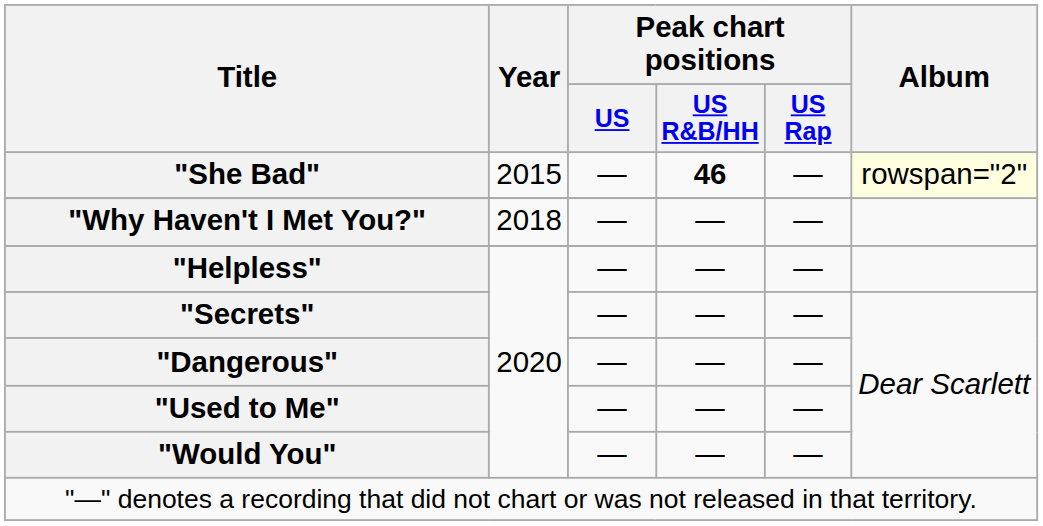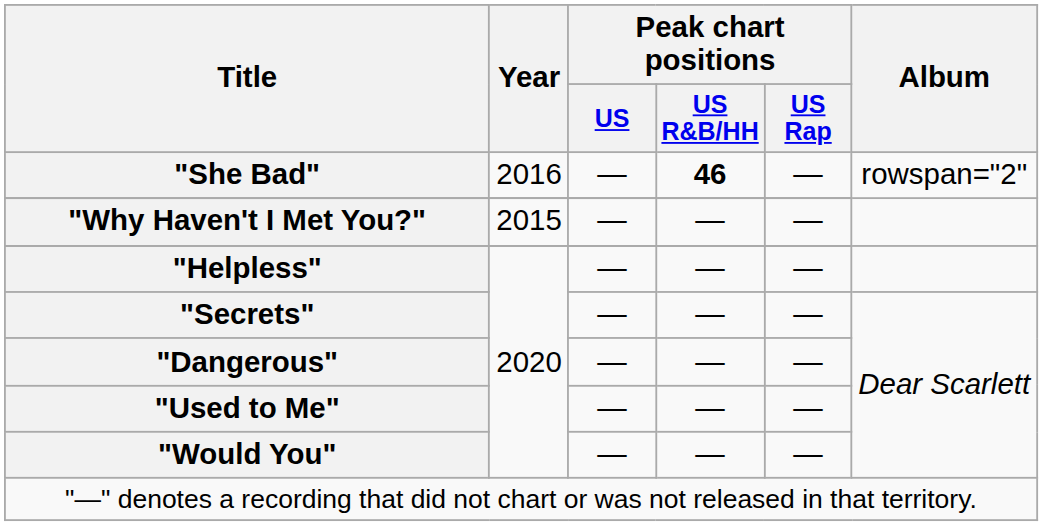(529, 174) 2015 -> (529, 174) 2016
(944, 174) lightyellow background -> (944, 174) no background
(529, 221) 2018 -> (529, 221) 2015
